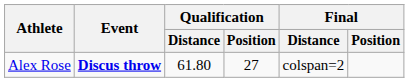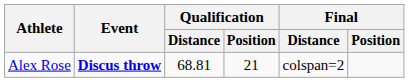(194, 65) 61.80 -> (194, 65) 68.81
(251, 65) 27 -> (251, 65) 21
